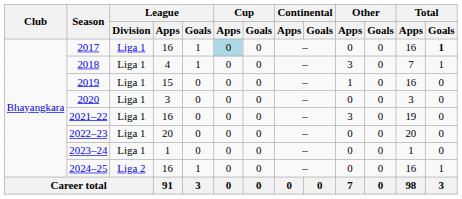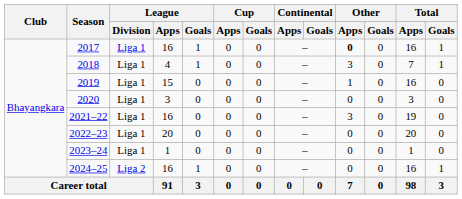(228, 47) lightblue background -> (228, 47) no background
(350, 47) normal -> (350, 47) bold
(441, 47) bold -> (441, 47) normal
